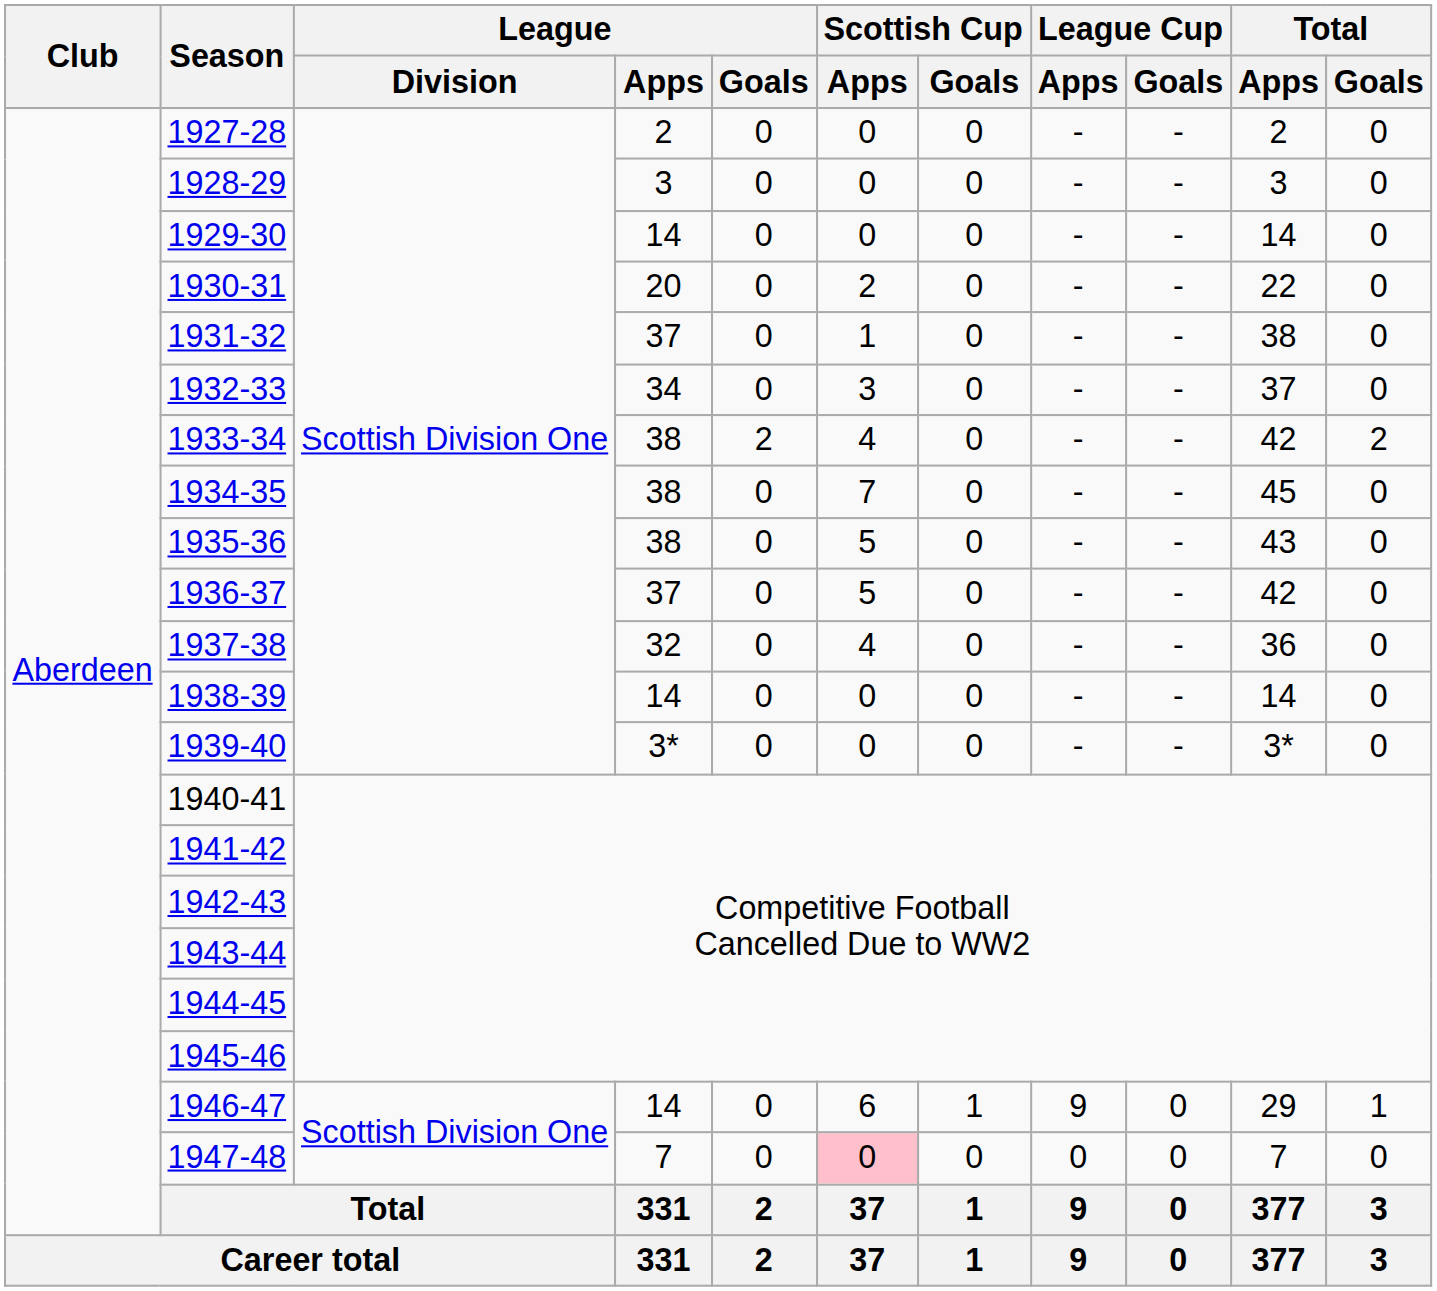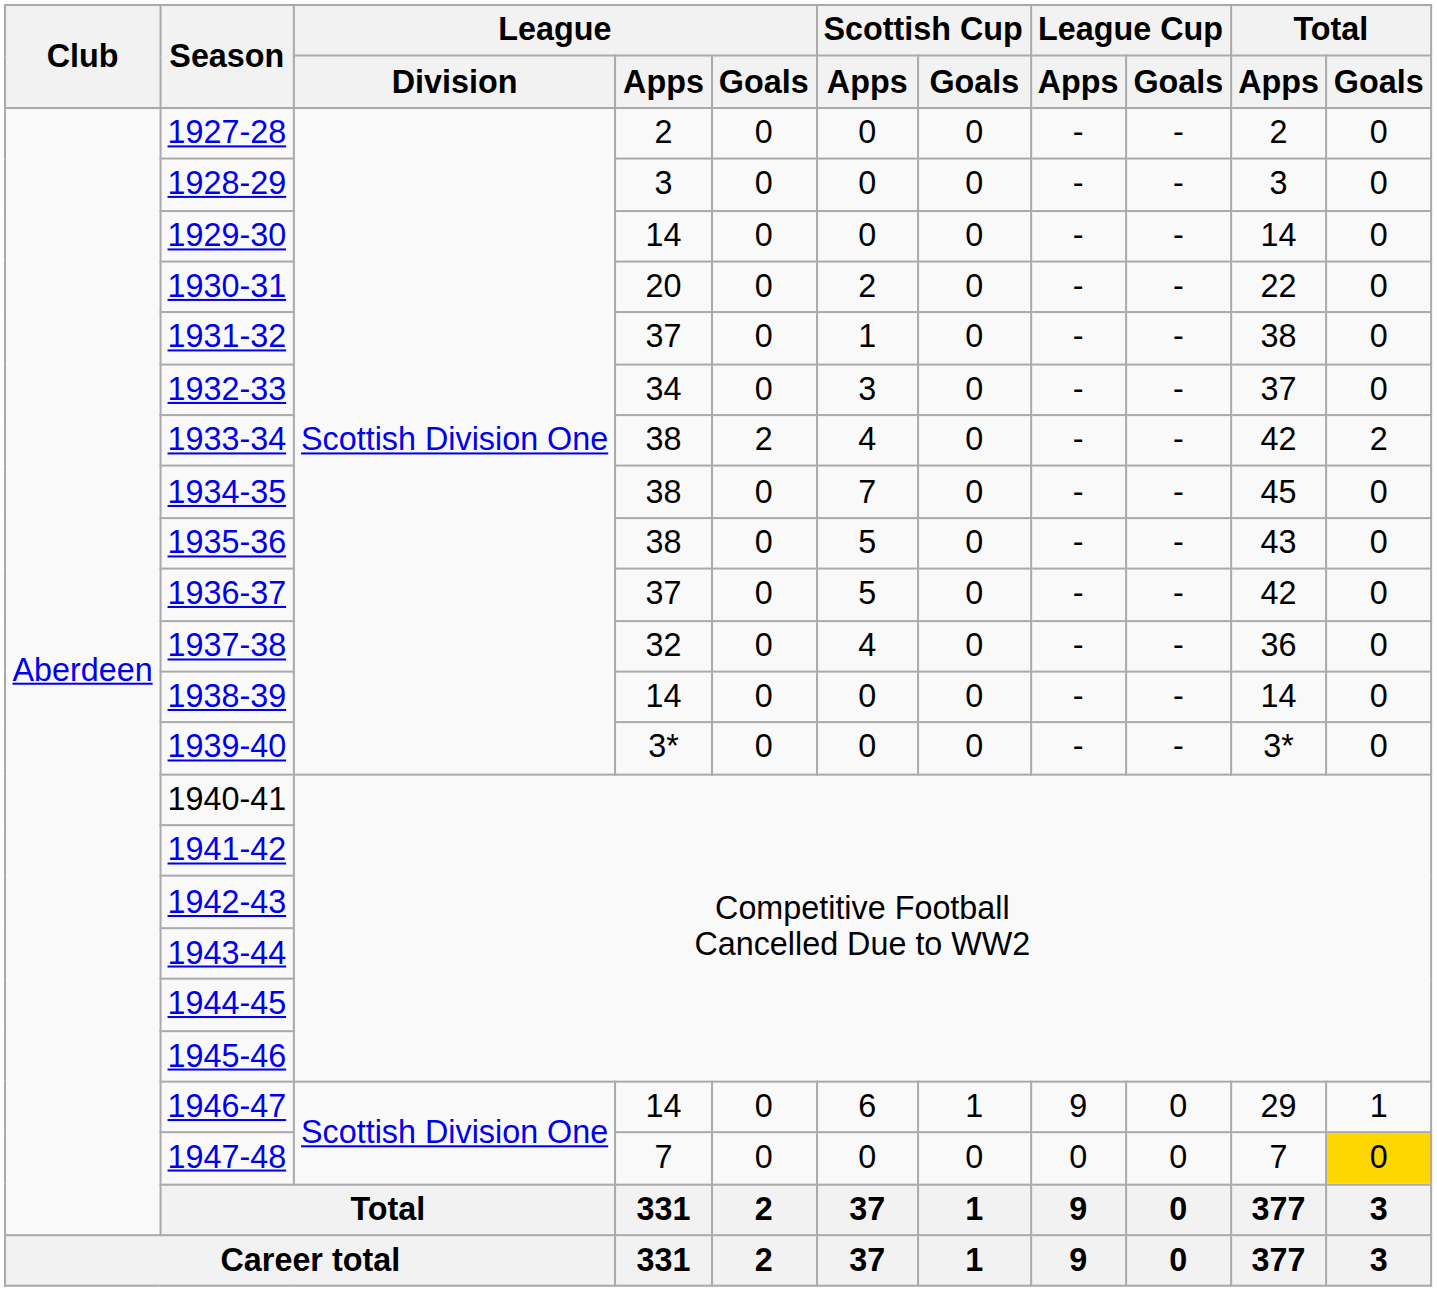(867, 1157) pink background -> (867, 1157) no background
(1379, 1157) no background -> (1379, 1157) gold background
